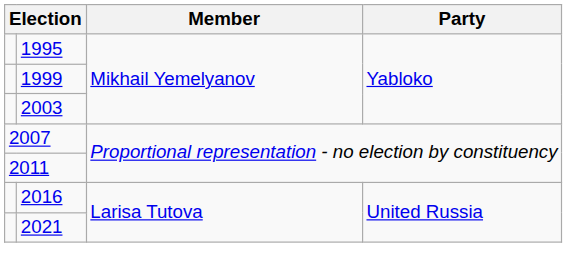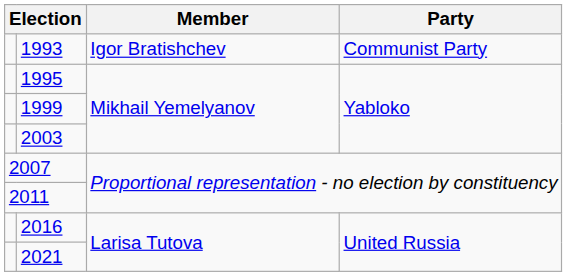+ row: (42, 49)
